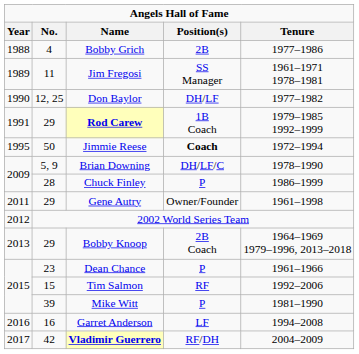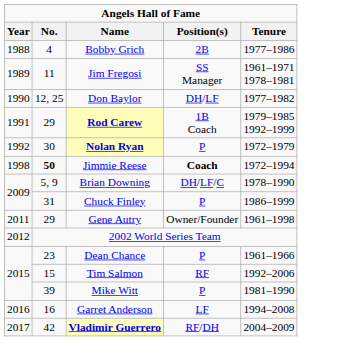+ row: (115, 147)
(18, 147) 1995 -> (18, 165) 1998
(49, 147) normal -> (49, 165) bold
(49, 183) 28 -> (49, 201) 31
- row: (115, 243)
